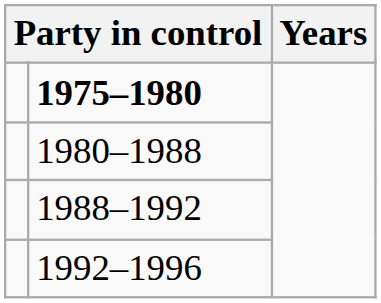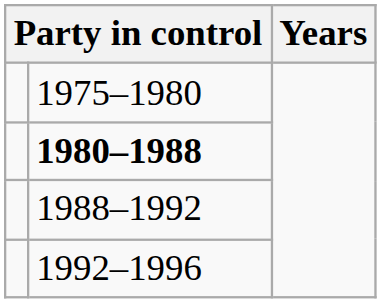(119, 92) bold -> (119, 92) normal
(119, 150) normal -> (119, 150) bold
